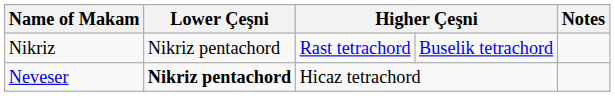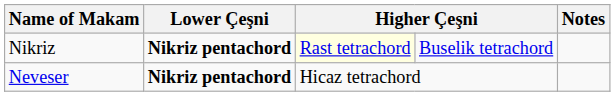(214, 47) normal -> (220, 47) bold
(355, 47) no background -> (355, 47) lightyellow background
